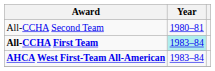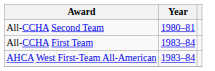(52, 43) bold -> (50, 43) normal
(187, 43) paleturquoise background -> (178, 43) no background
(86, 58) bold -> (81, 58) normal
